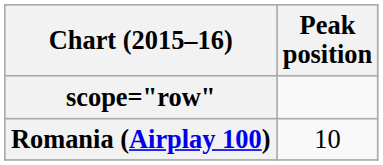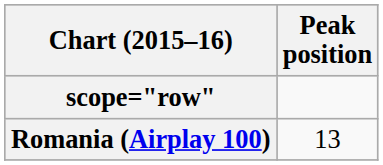(327, 138) 10 -> (327, 138) 13
